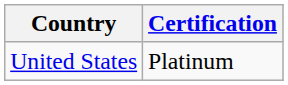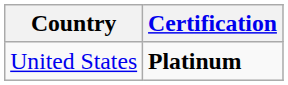(191, 60) normal -> (195, 60) bold
